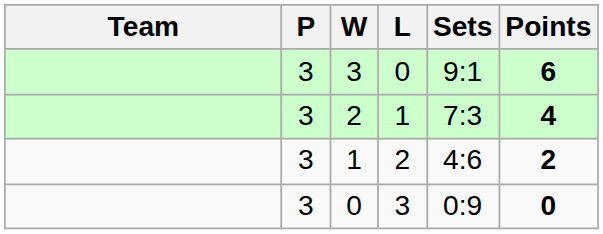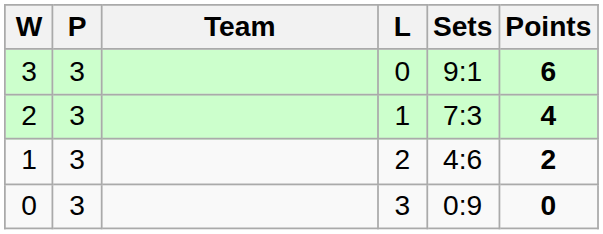columns swapped: (143, 26) <-> (354, 26)
